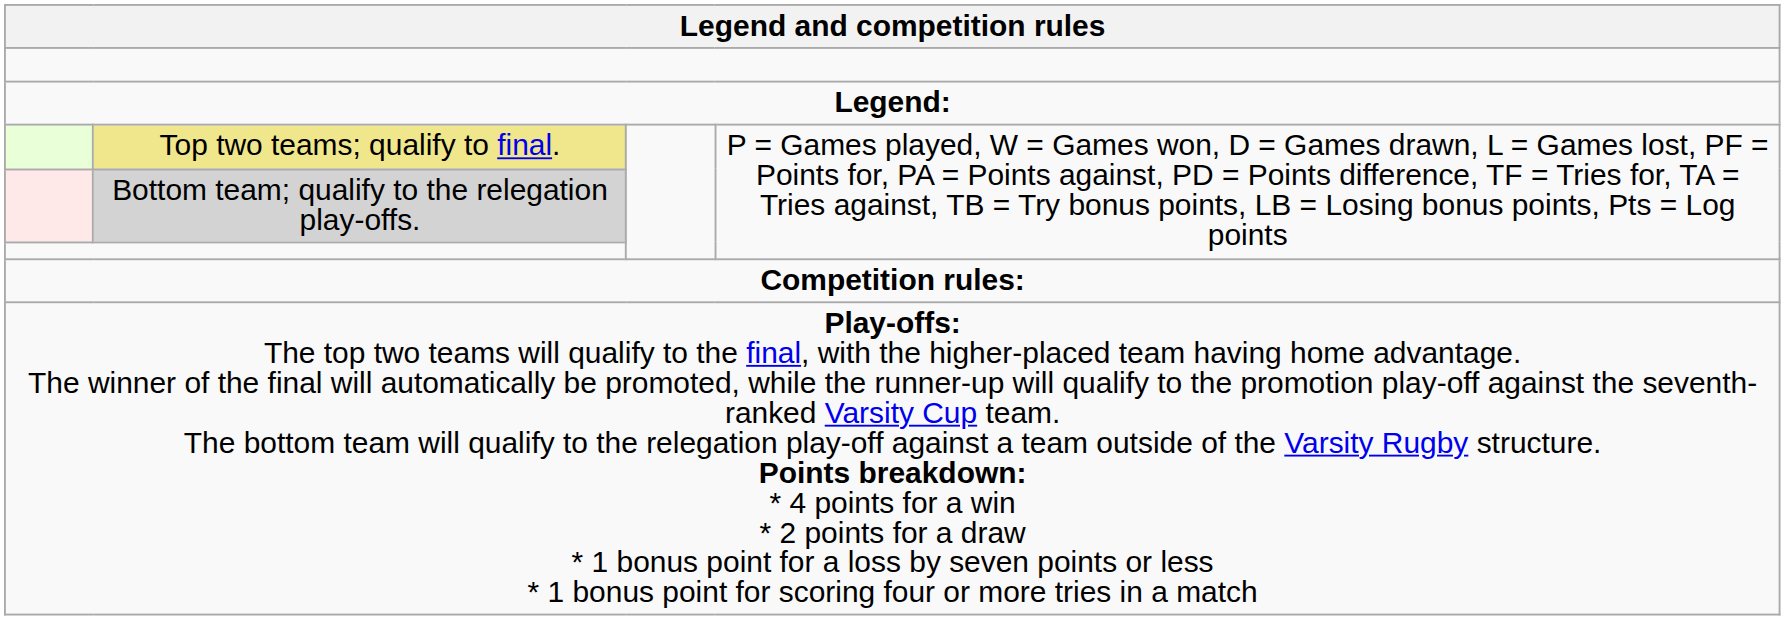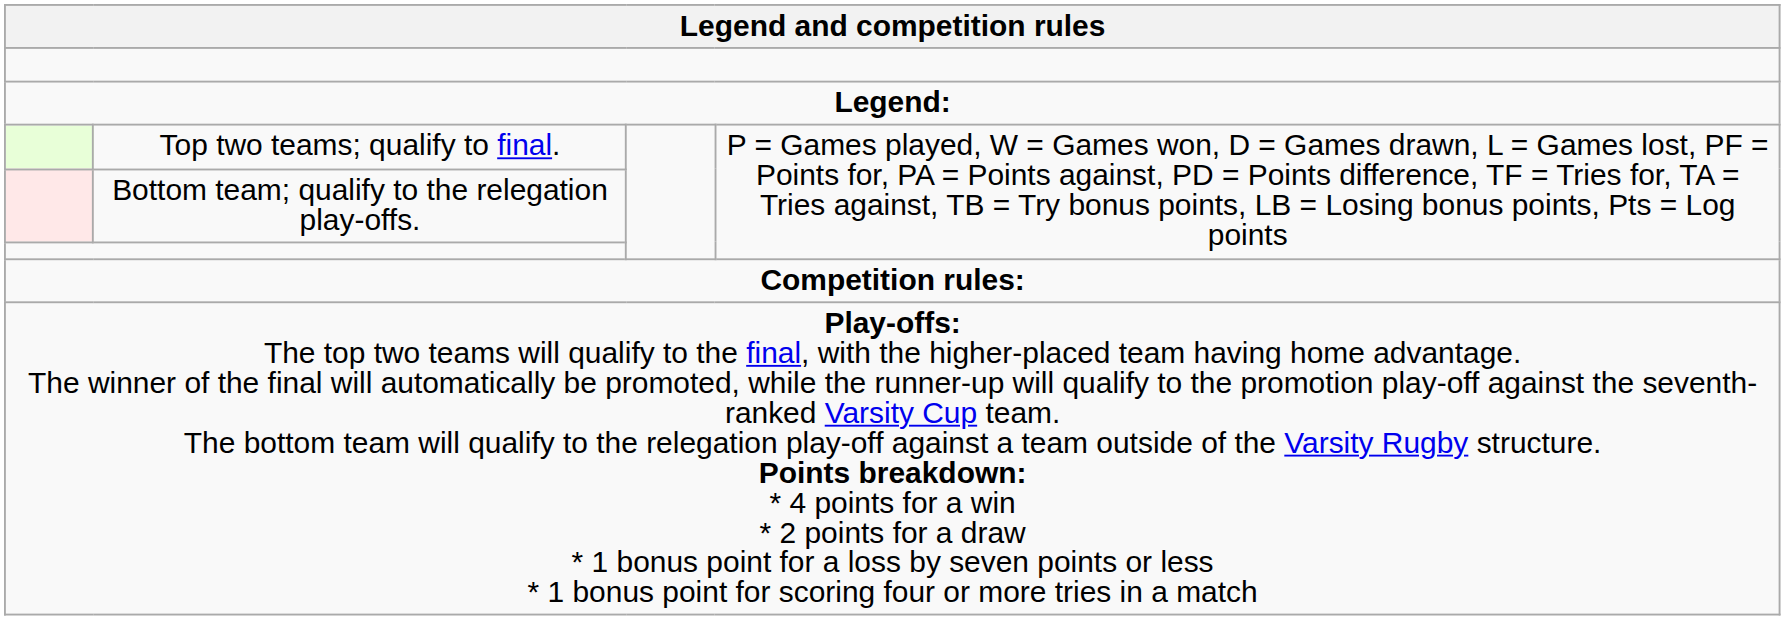(360, 146) khaki background -> (360, 146) no background
(360, 204) lightgrey background -> (360, 204) no background
